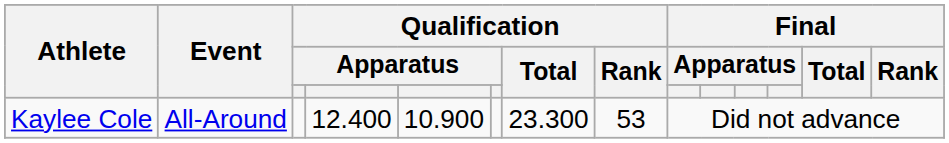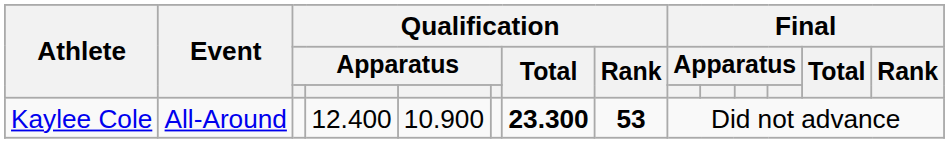(549, 118) normal -> (549, 118) bold
(631, 118) normal -> (631, 118) bold
